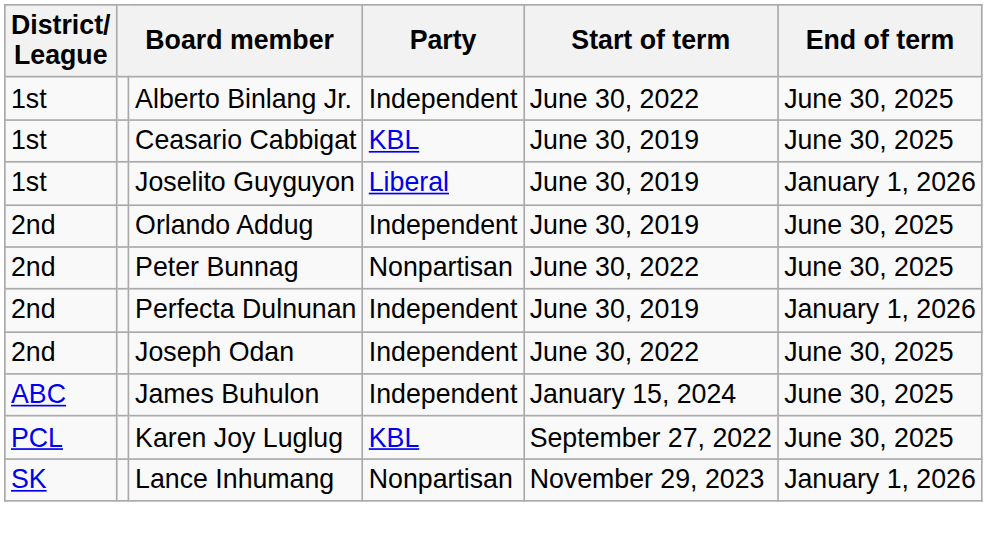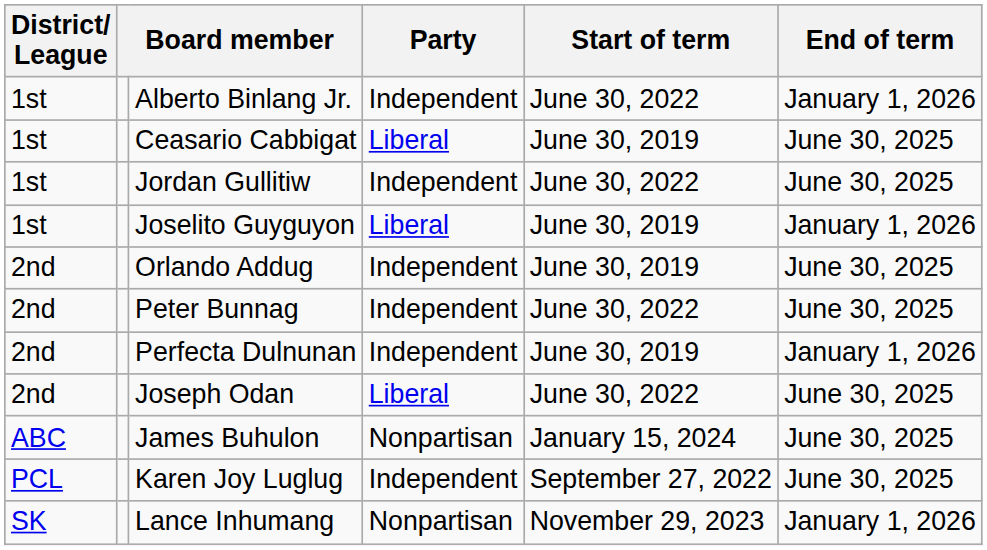(869, 98) June 30, 2025 -> (880, 98) January 1, 2026
(394, 140) KBL -> (409, 140) Liberal
+ row: (223, 182)
(441, 267) Nonpartisan -> (443, 310) Independent
(443, 352) Independent -> (409, 394) Liberal
(443, 394) Independent -> (441, 437) Nonpartisan
(394, 437) KBL -> (443, 479) Independent
